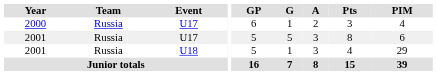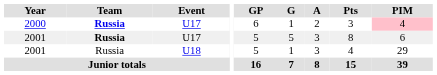(108, 24) normal -> (110, 24) bold
(402, 24) no background -> (402, 24) pink background
(108, 37) normal -> (110, 37) bold
